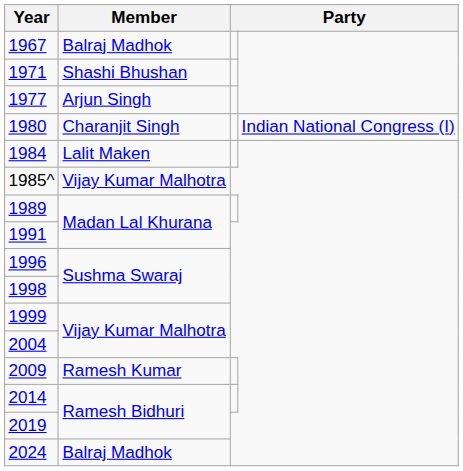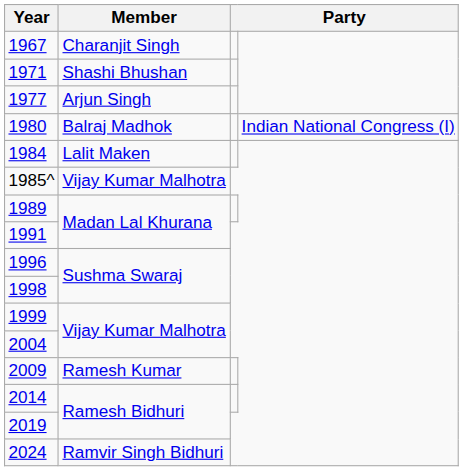(117, 45) Balraj Madhok -> (121, 45) Charanjit Singh
(121, 126) Charanjit Singh -> (117, 126) Balraj Madhok
(117, 452) Balraj Madhok -> (143, 452) Ramvir Singh Bidhuri
